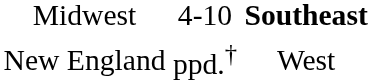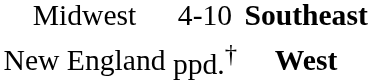(306, 60) normal -> (306, 60) bold
